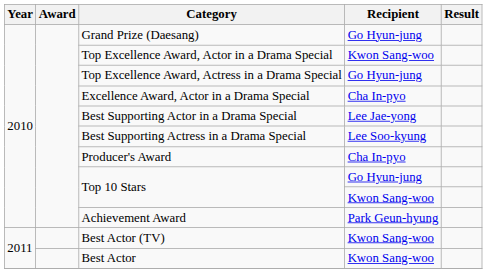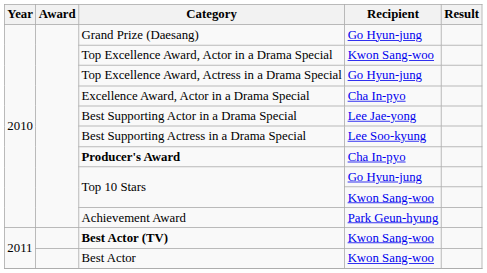(126, 156) normal -> (131, 156) bold
(123, 237) normal -> (125, 237) bold
